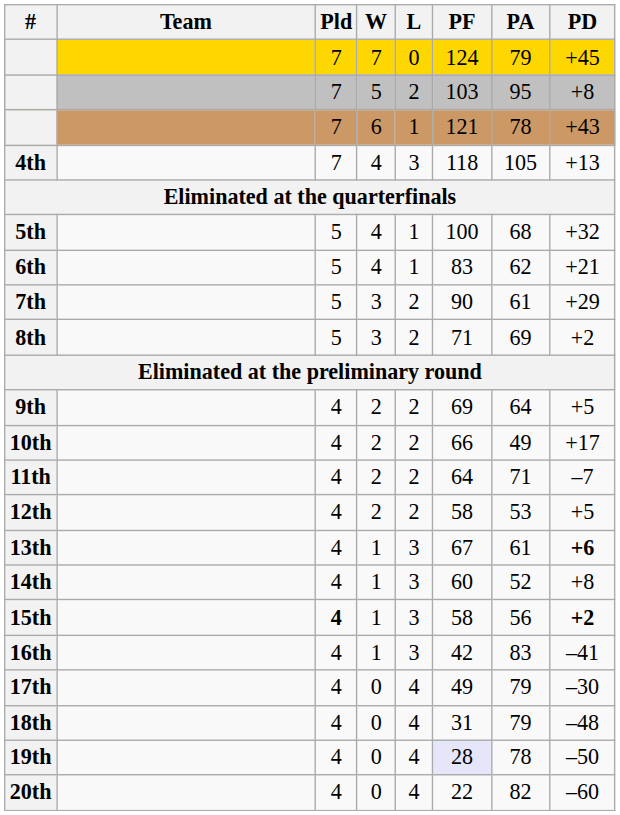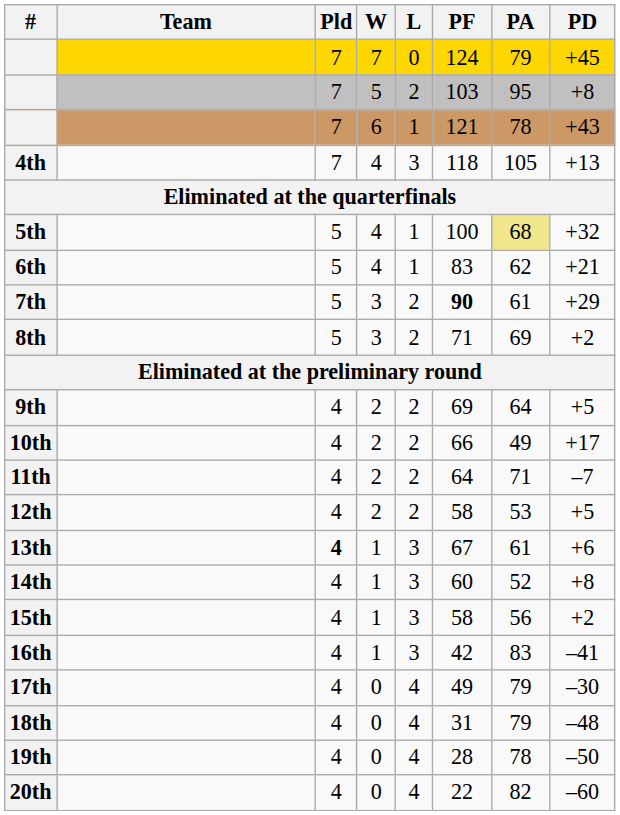(521, 232) no background -> (521, 232) khaki background
(462, 302) normal -> (462, 302) bold
(336, 547) normal -> (336, 547) bold
(582, 547) bold -> (582, 547) normal
(336, 617) bold -> (336, 617) normal
(582, 617) bold -> (582, 617) normal
(462, 757) lavender background -> (462, 757) no background
